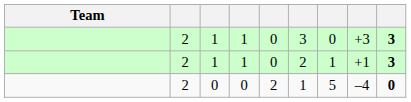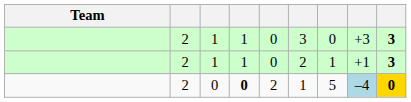(244, 85) normal -> (244, 85) bold
(362, 85) no background -> (362, 85) lightblue background
(391, 85) no background -> (391, 85) gold background
